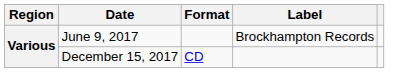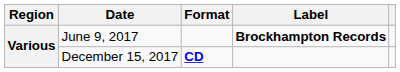(305, 36) normal -> (311, 36) bold
(194, 57) normal -> (194, 57) bold
